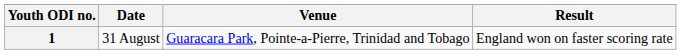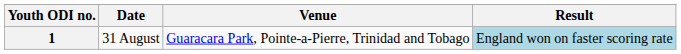(574, 37) no background -> (574, 37) lightblue background
